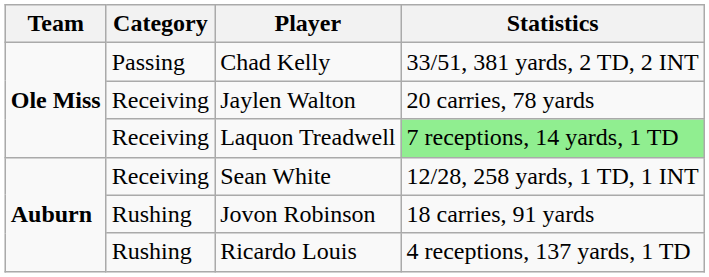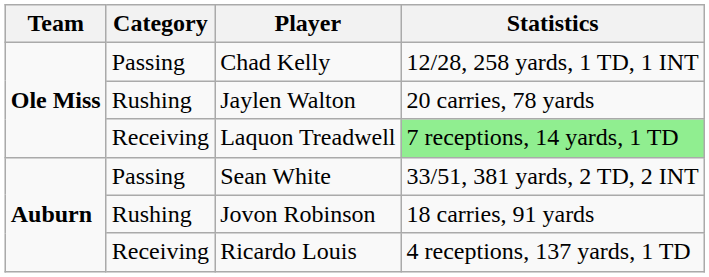(553, 61) 33/51, 381 yards, 2 TD, 2 INT -> (553, 61) 12/28, 258 yards, 1 TD, 1 INT
(160, 99) Receiving -> (152, 99) Rushing
(160, 175) Receiving -> (148, 175) Passing
(553, 175) 12/28, 258 yards, 1 TD, 1 INT -> (553, 175) 33/51, 381 yards, 2 TD, 2 INT
(152, 251) Rushing -> (160, 251) Receiving
